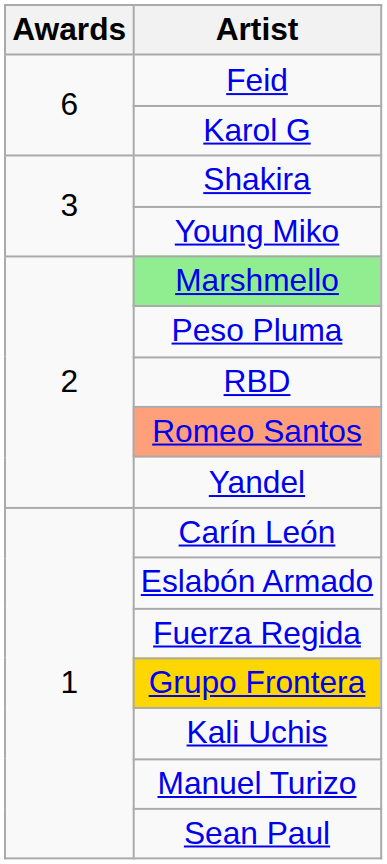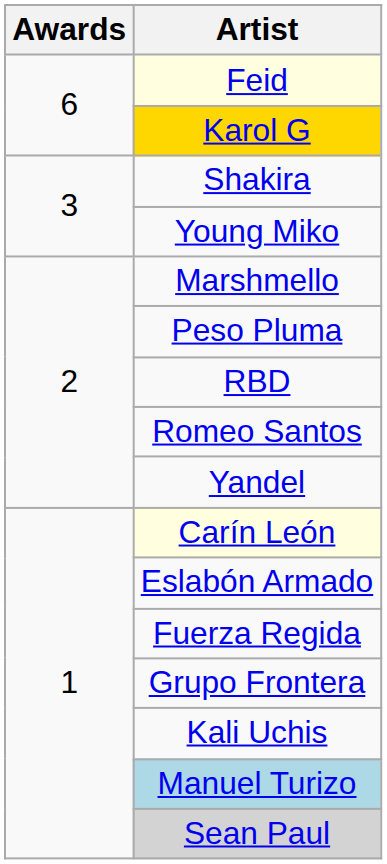(257, 79) no background -> (257, 79) lightyellow background
(257, 130) no background -> (257, 130) gold background
(257, 280) lightgreen background -> (257, 280) no background
(257, 431) lightsalmon background -> (257, 431) no background
(257, 532) no background -> (257, 532) lightyellow background
(257, 682) gold background -> (257, 682) no background
(257, 783) no background -> (257, 783) lightblue background
(257, 833) no background -> (257, 833) lightgrey background
